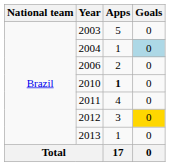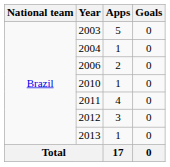(149, 48) lightblue background -> (149, 48) no background
(118, 83) bold -> (118, 83) normal
(149, 118) gold background -> (149, 118) no background
